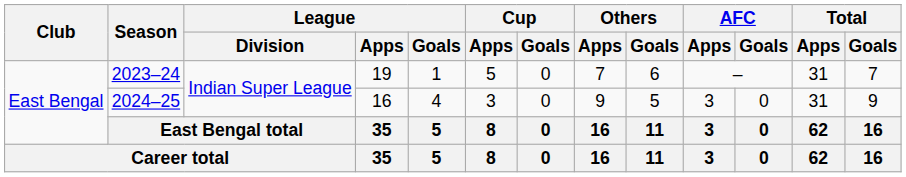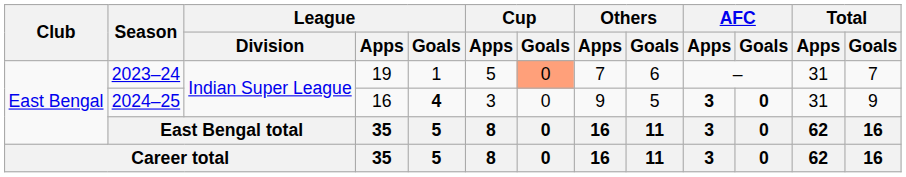(546, 74) no background -> (546, 74) lightsalmon background
(436, 102) normal -> (436, 102) bold
(709, 102) normal -> (709, 102) bold
(764, 102) normal -> (764, 102) bold
